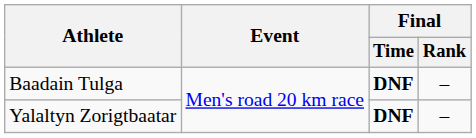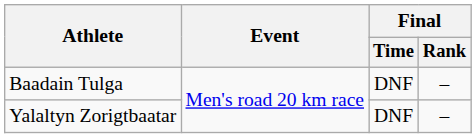(393, 83) bold -> (393, 83) normal
(393, 116) bold -> (393, 116) normal
